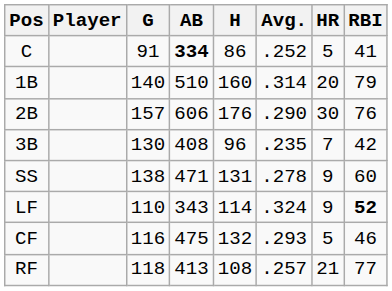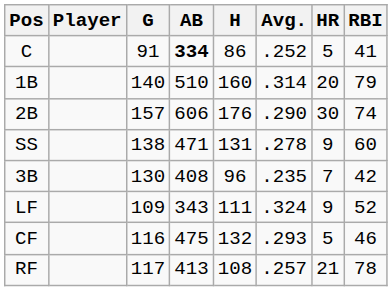(365, 114) 76 -> (365, 114) 74
rows swapped: (26, 145) <-> (26, 176)
(148, 207) 110 -> (148, 207) 109
(235, 207) 114 -> (235, 207) 111
(365, 207) bold -> (365, 207) normal
(148, 269) 118 -> (148, 269) 117
(365, 269) 77 -> (365, 269) 78
